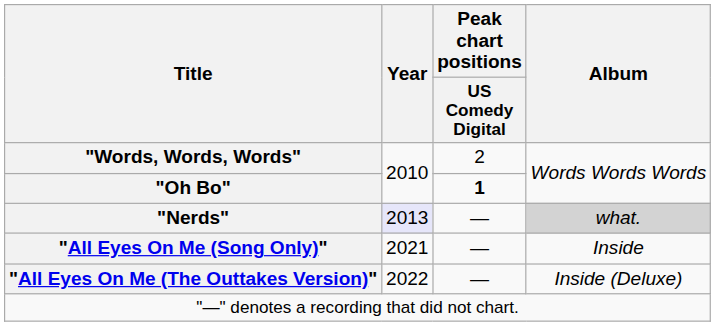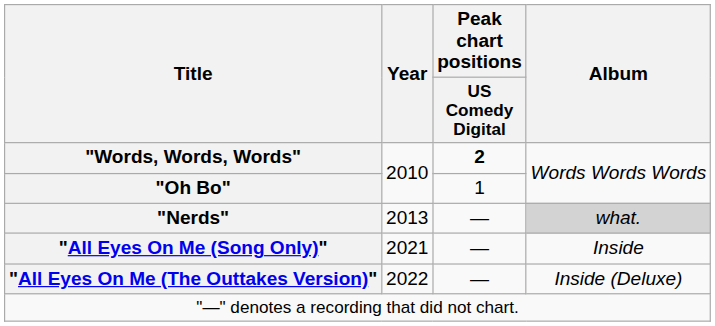(479, 157) normal -> (479, 157) bold
(479, 187) bold -> (479, 187) normal
(407, 218) lavender background -> (407, 218) no background
